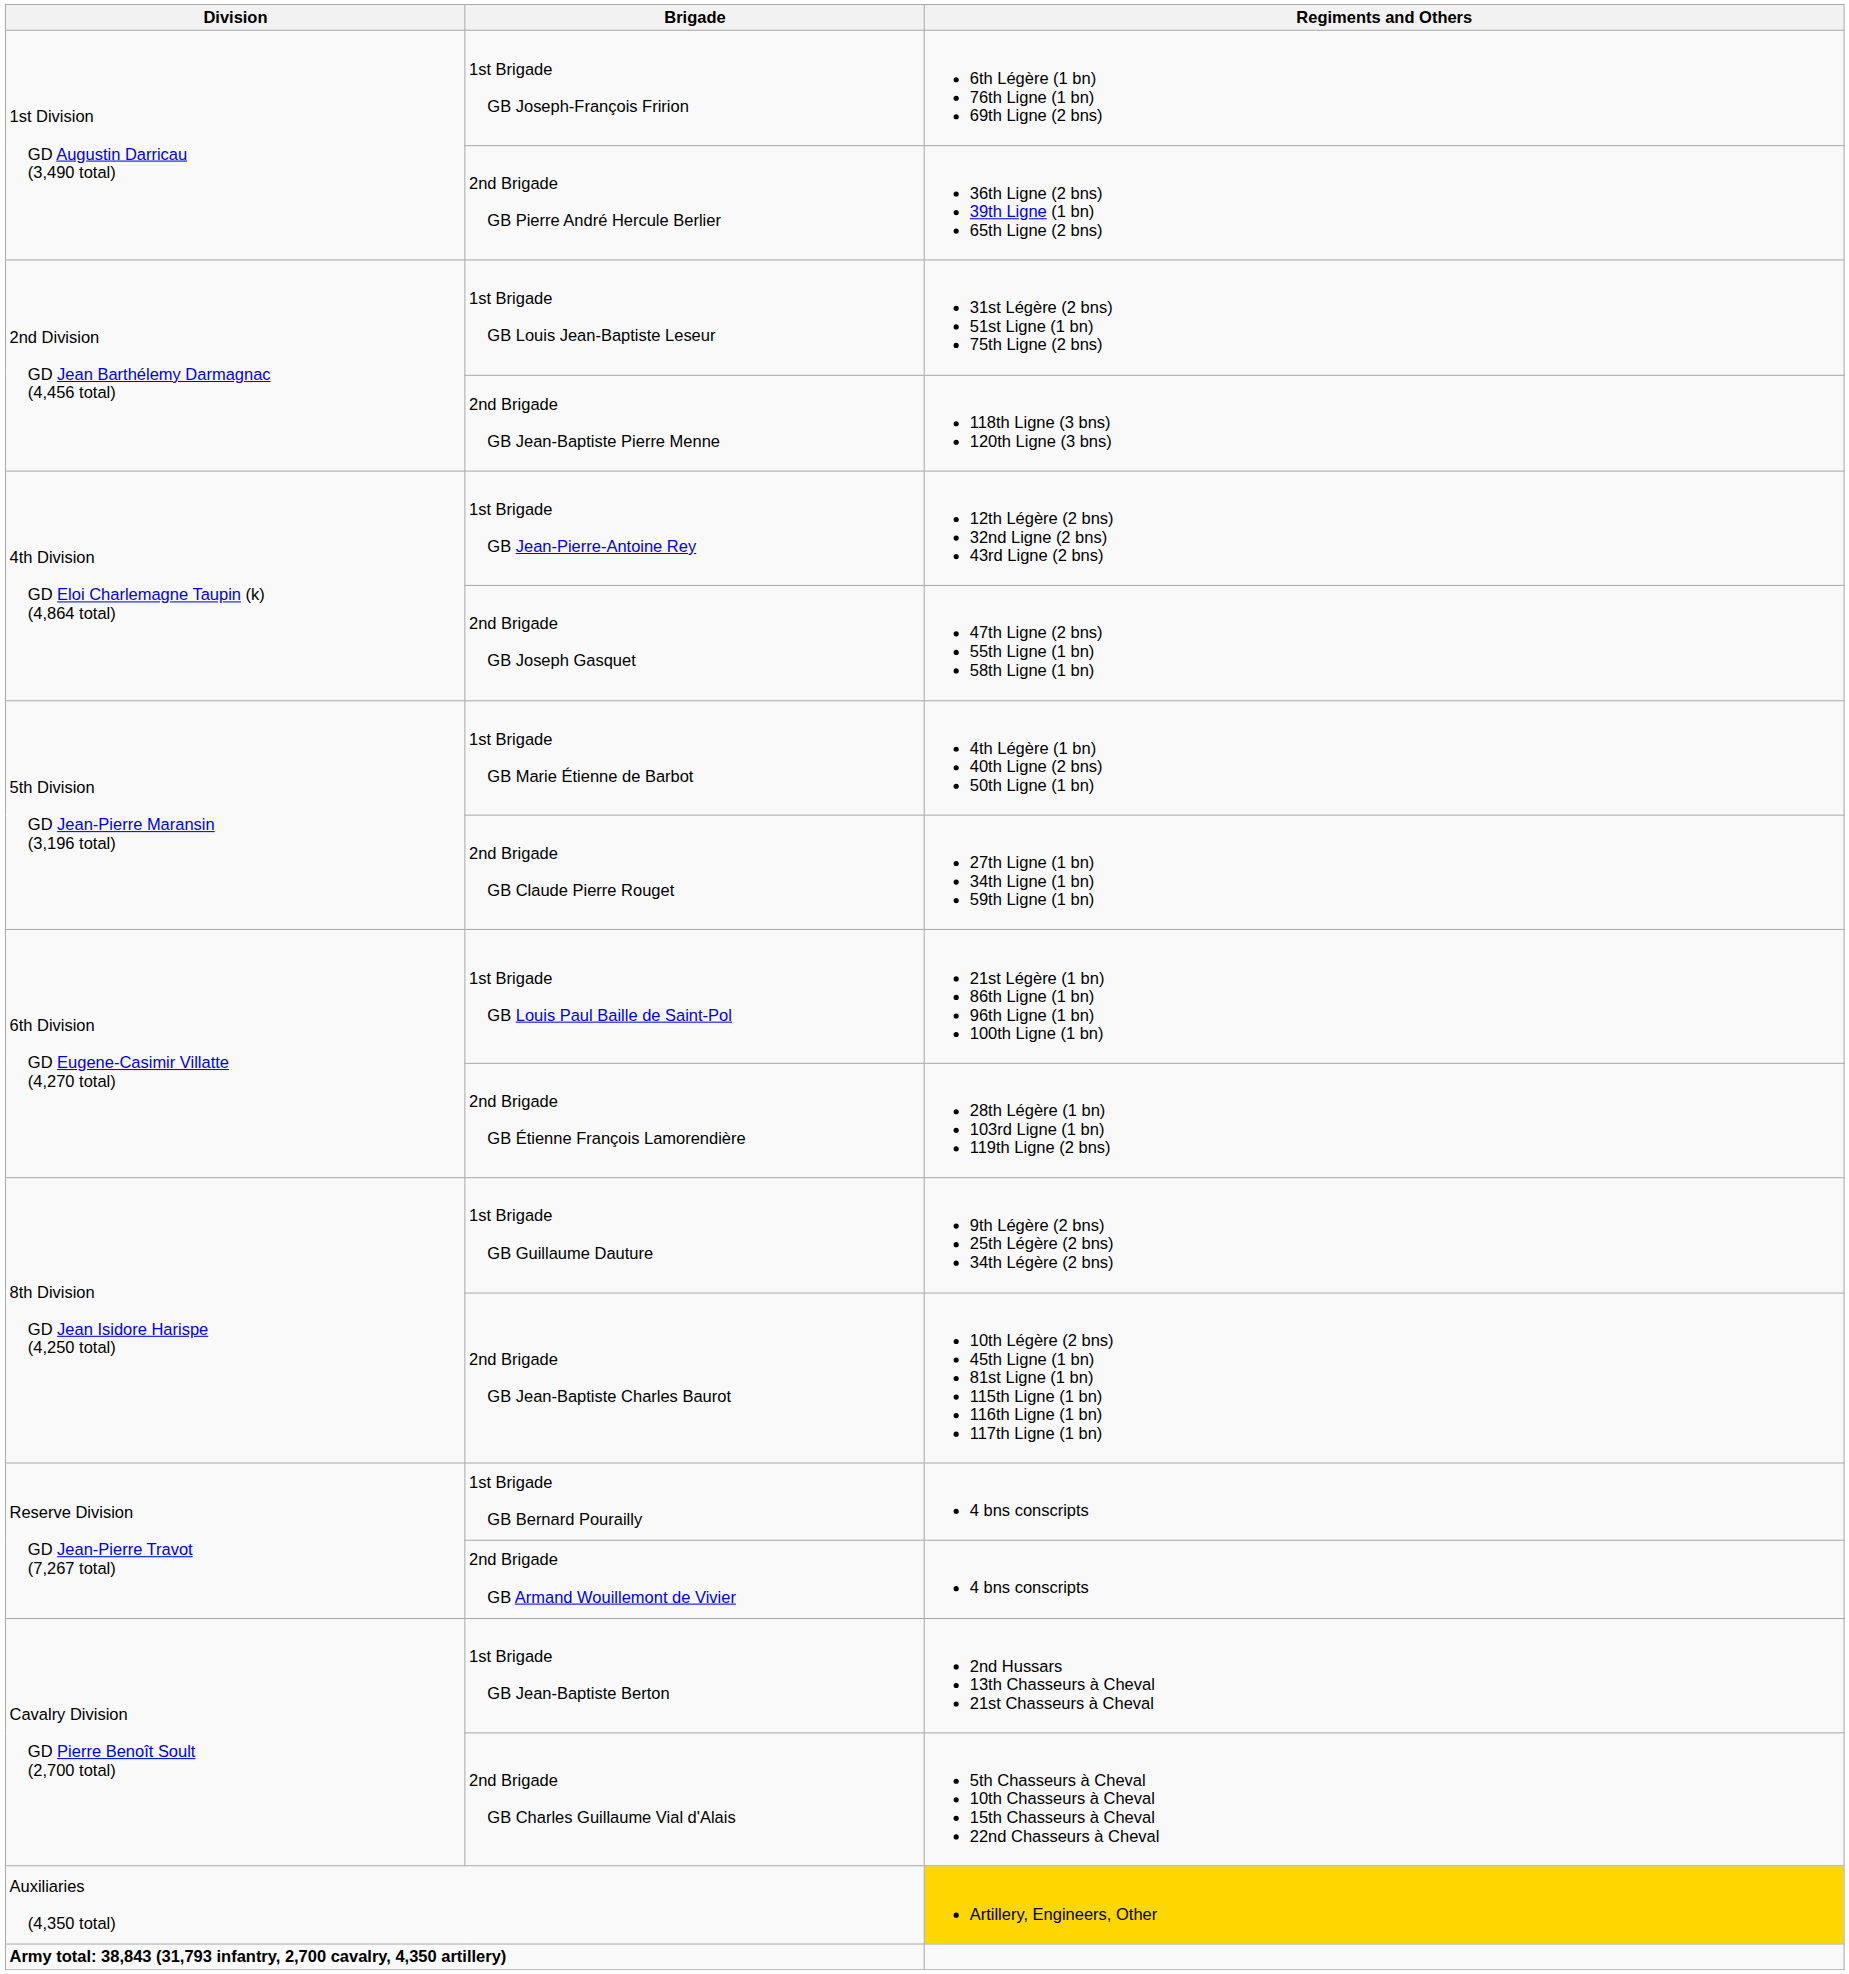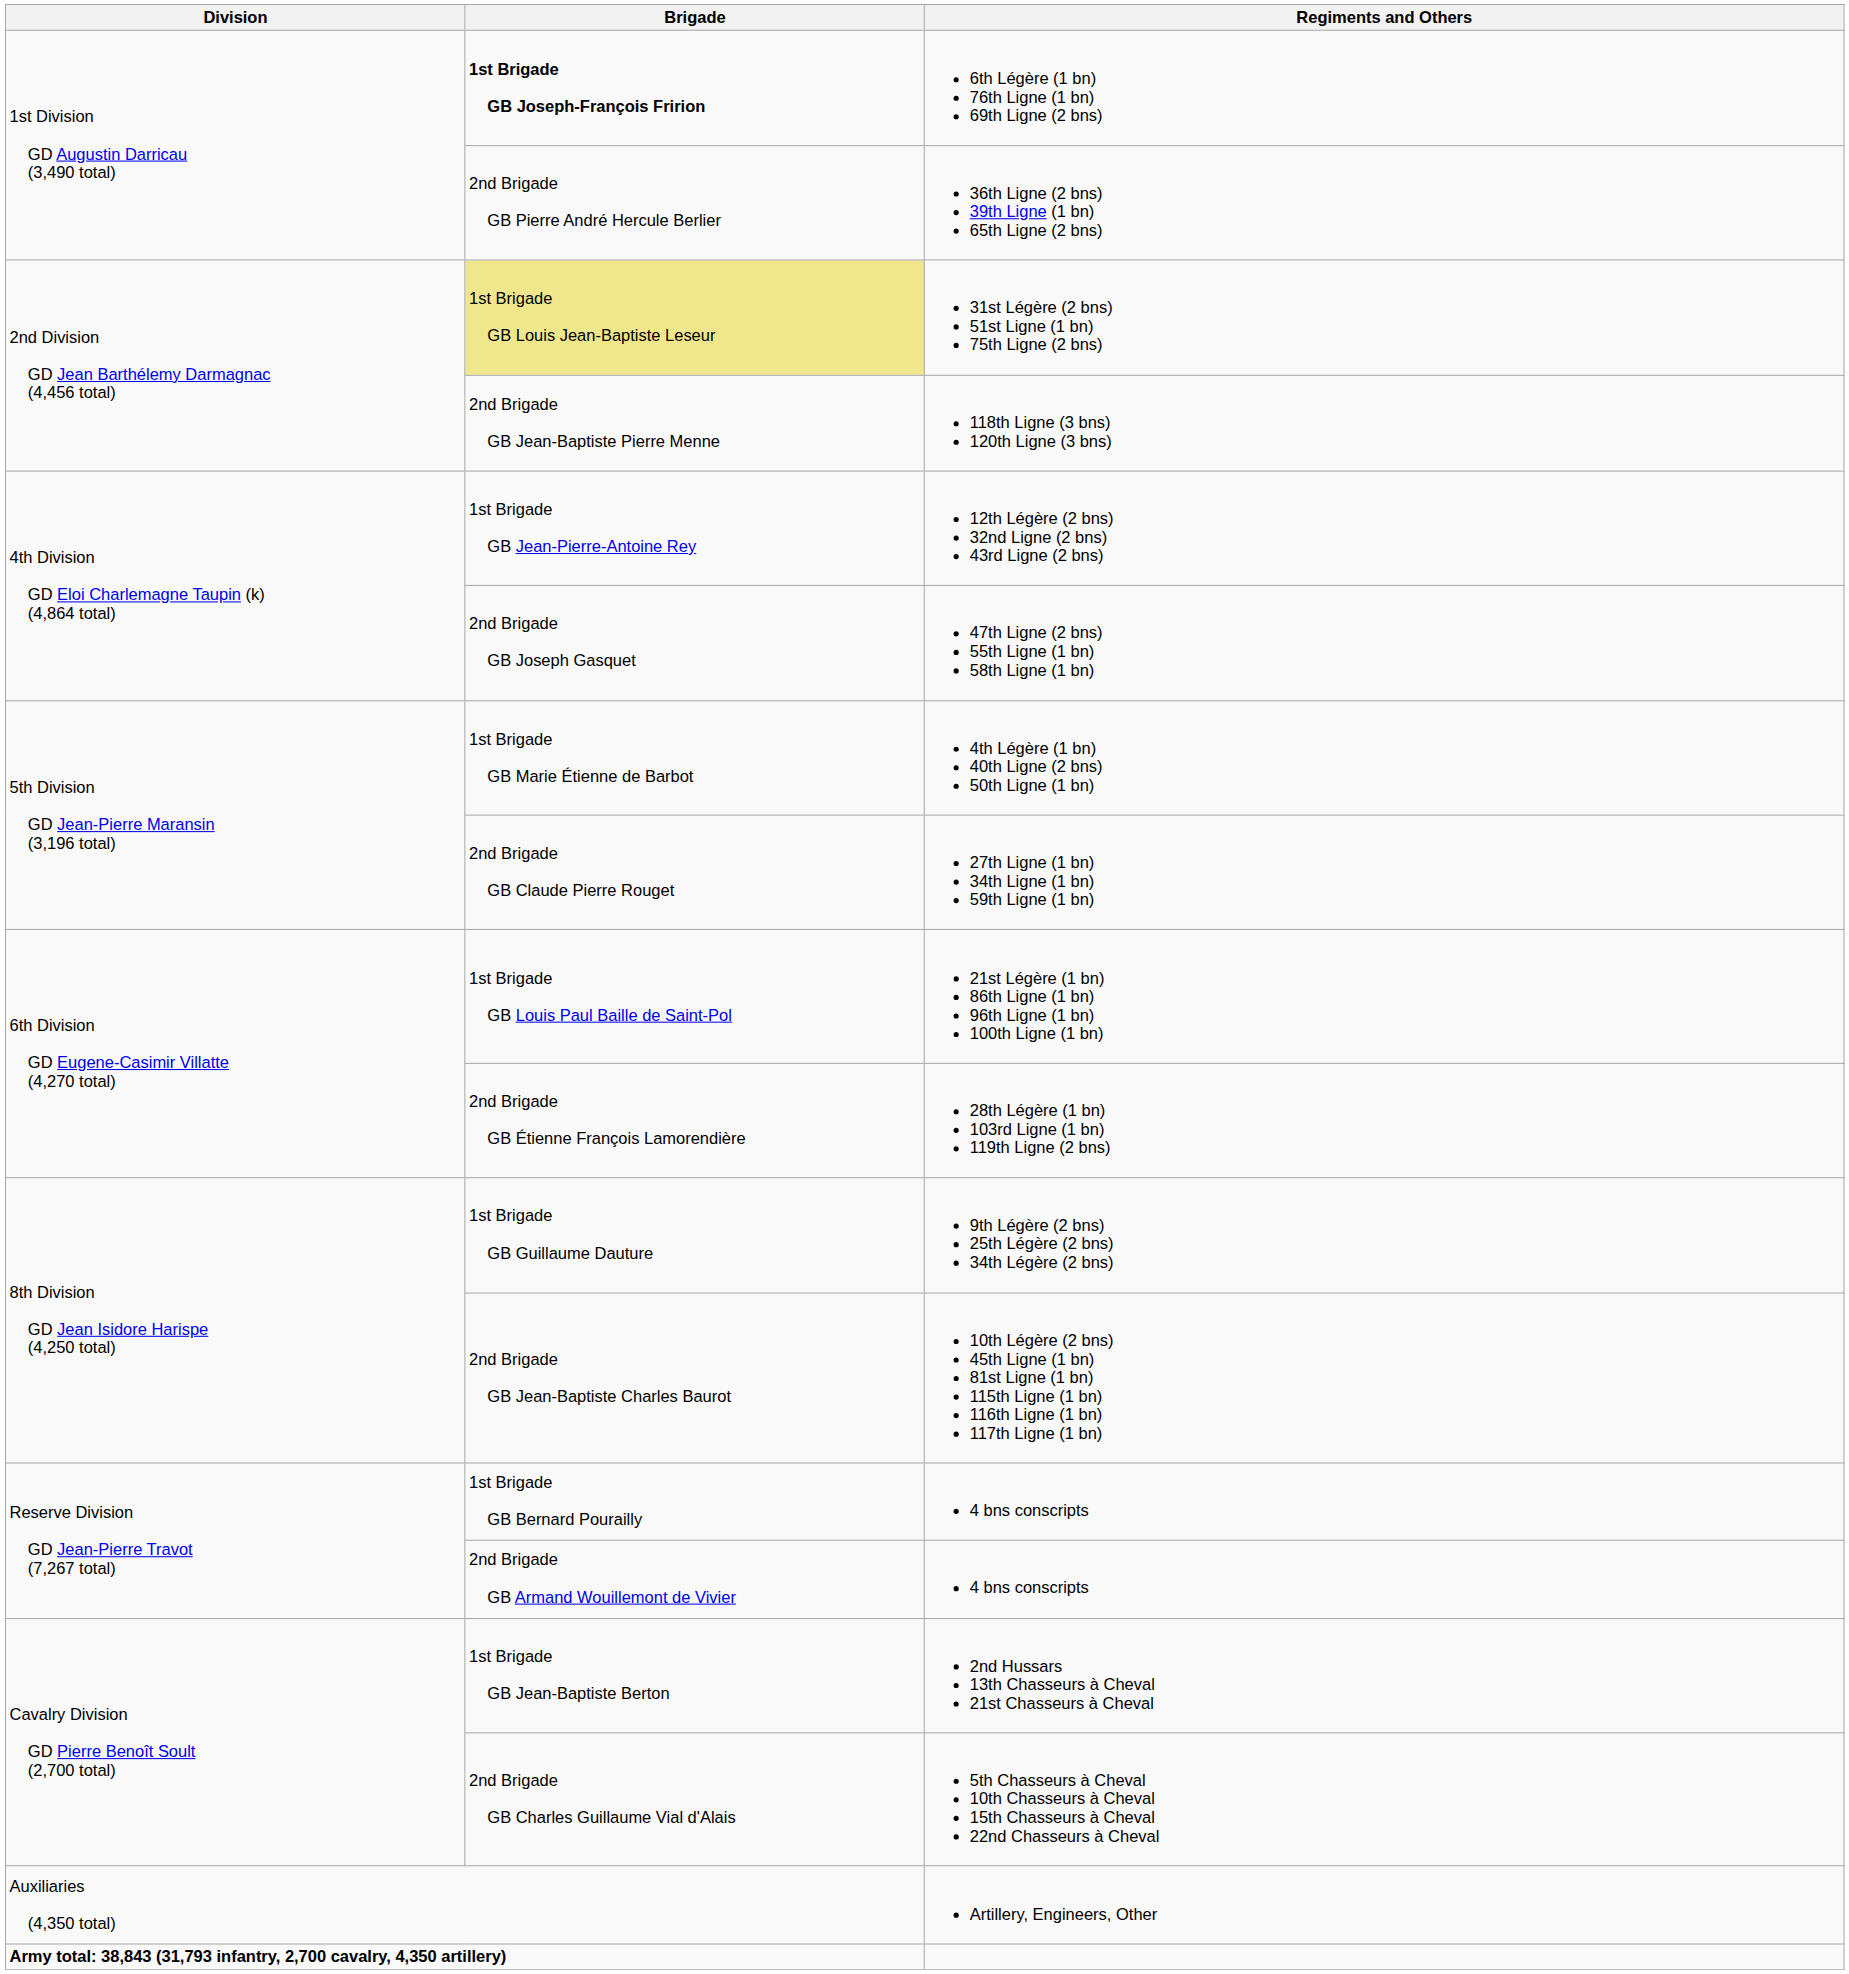(579, 87) normal -> (587, 87) bold
(592, 317) no background -> (592, 317) khaki background
(1384, 1914) gold background -> (1384, 1914) no background
